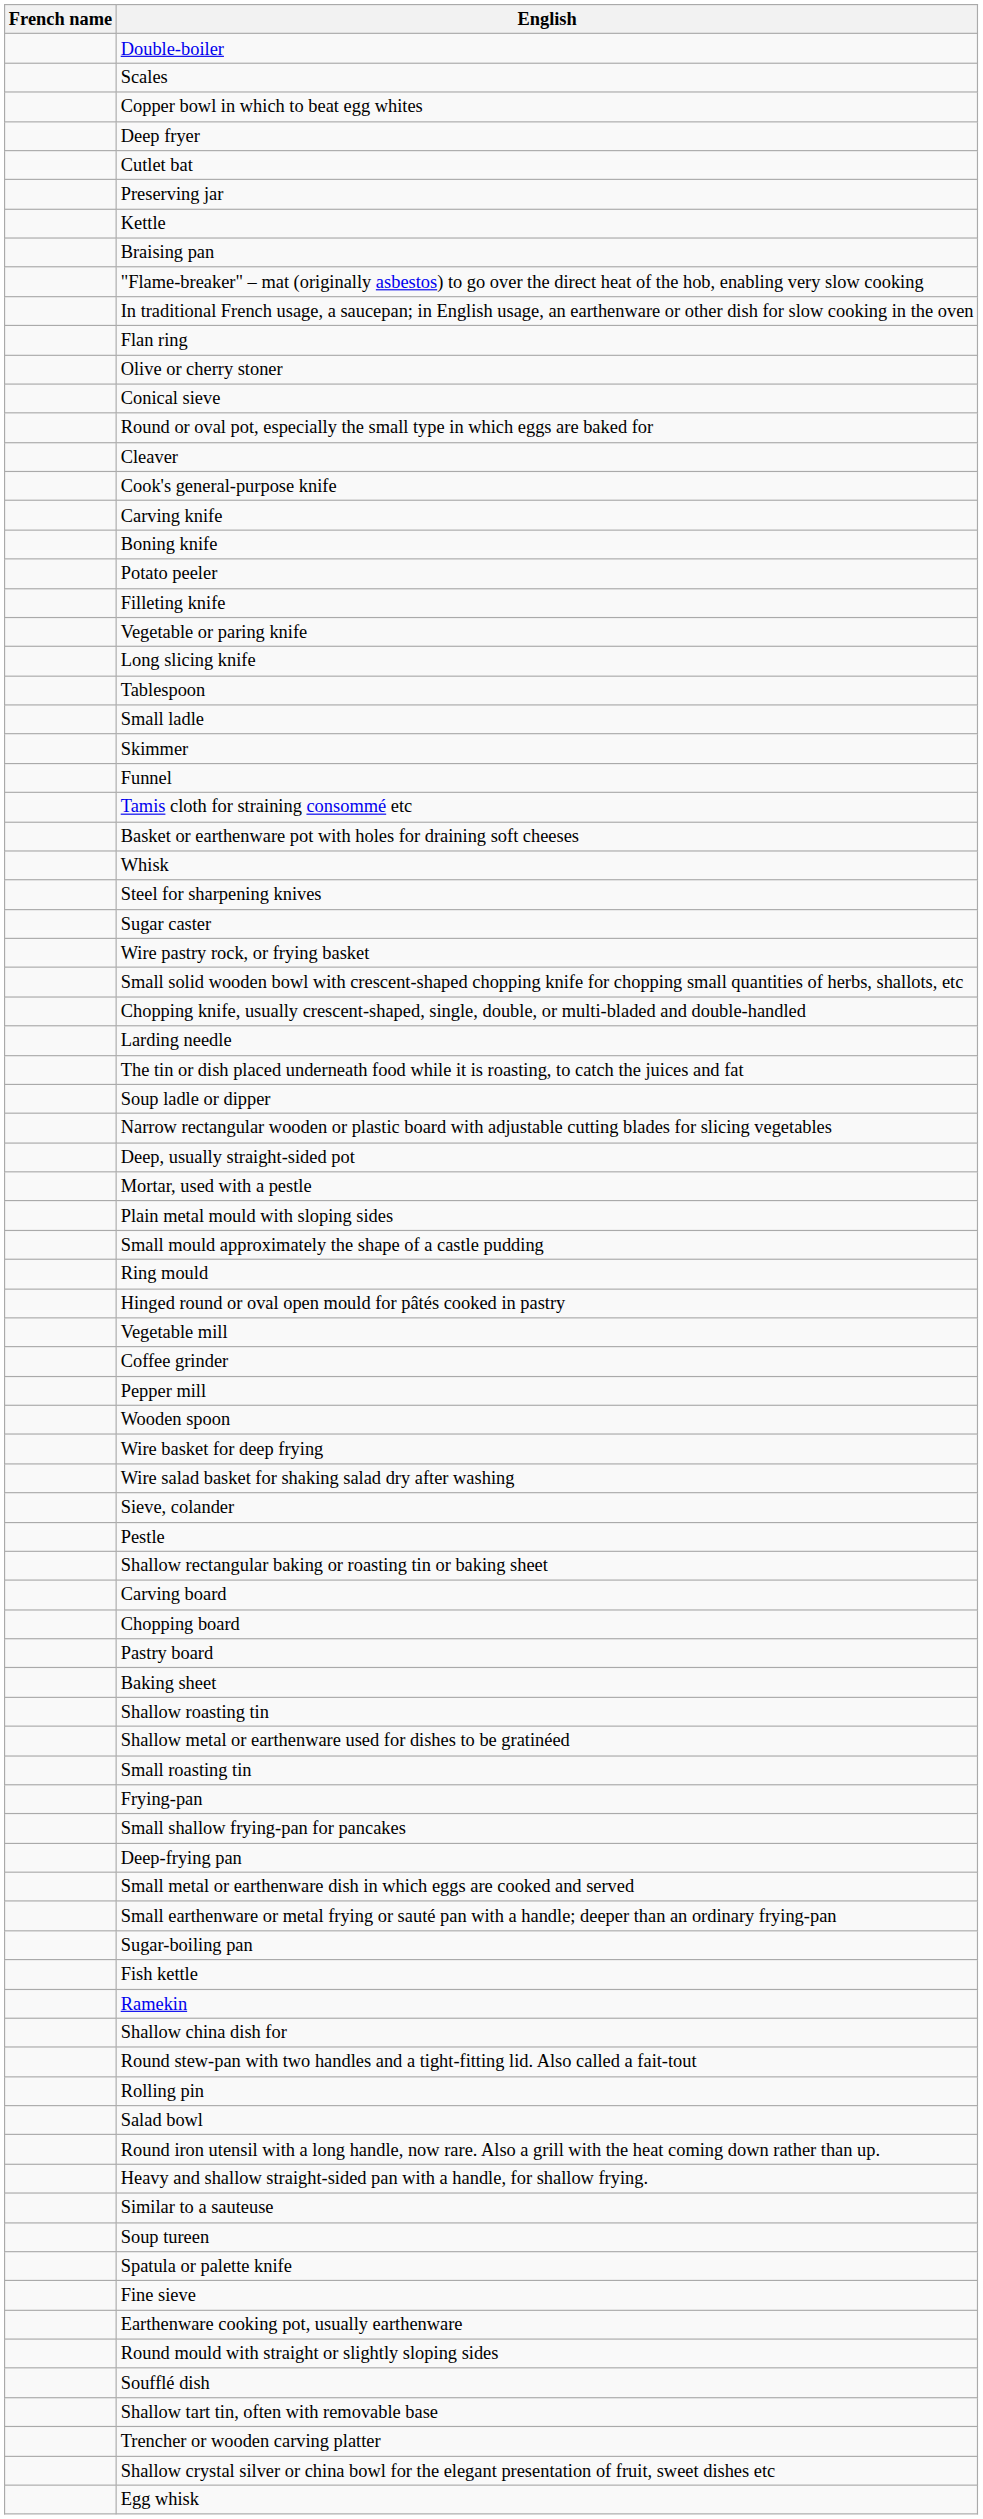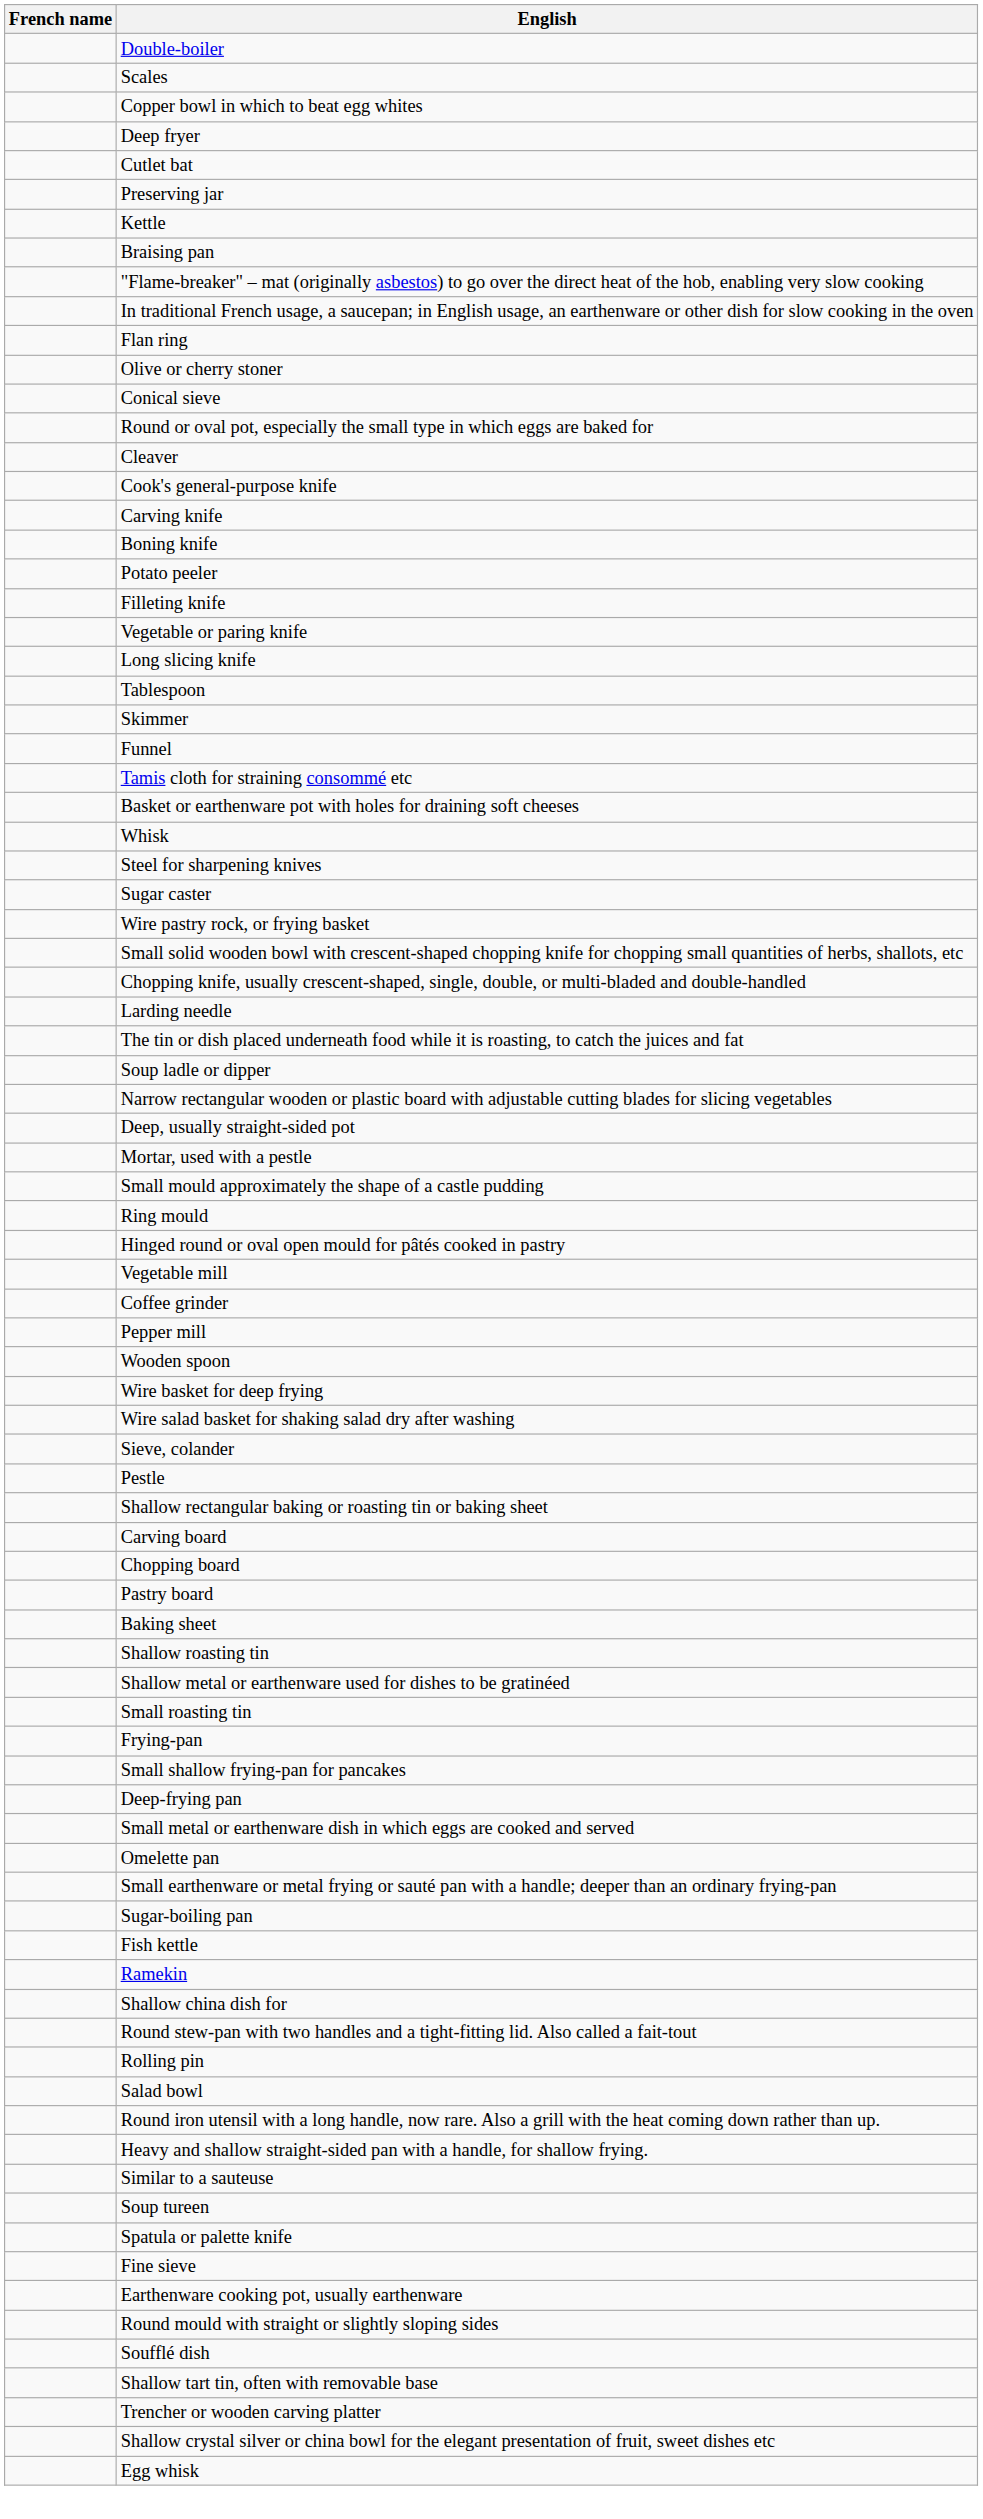- row: (162, 719)
- row: (257, 1215)
+ row: (170, 1857)
